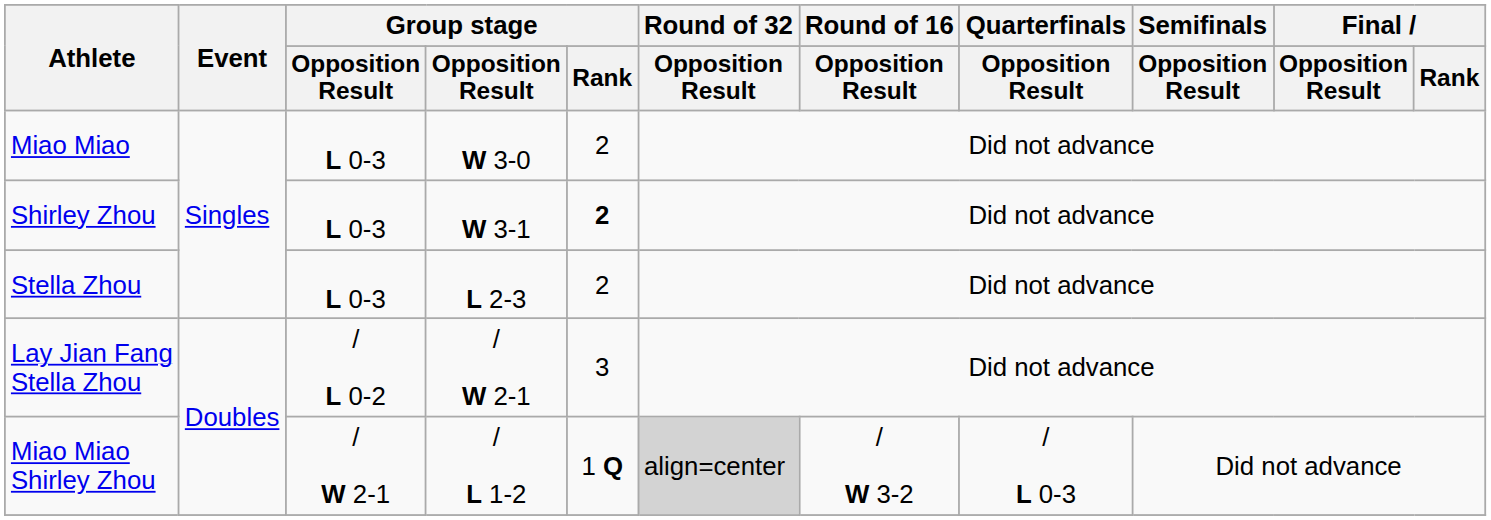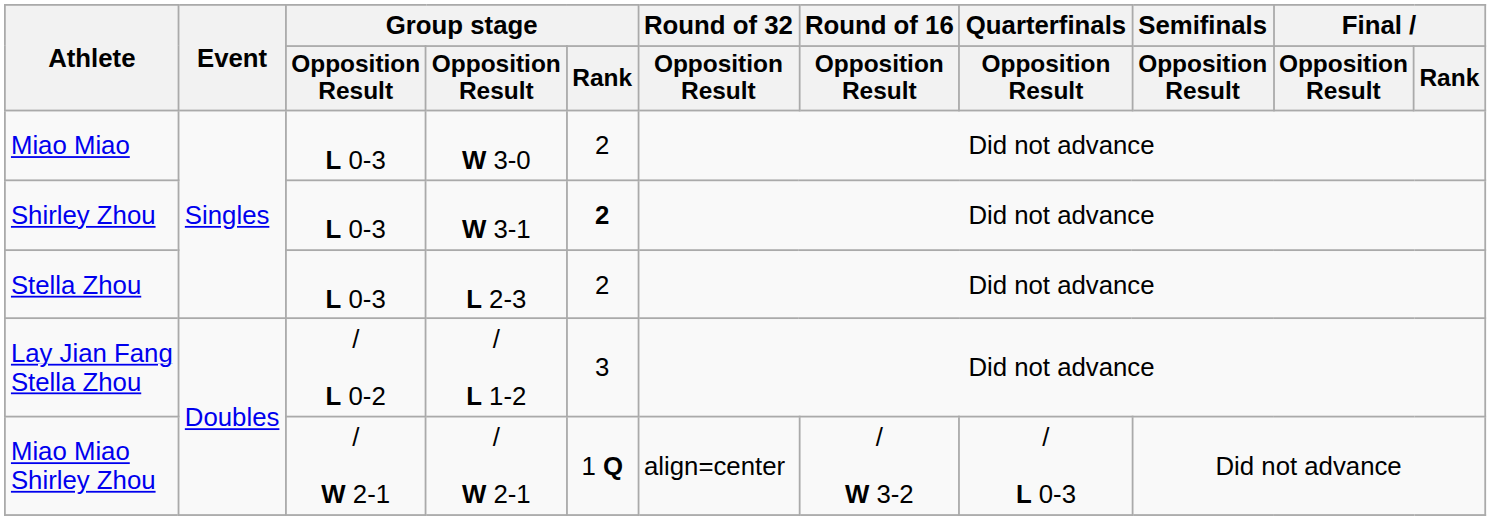(496, 368) / W 2-1 -> (496, 368) / L 1-2
(496, 466) / L 1-2 -> (496, 466) / W 2-1
(715, 466) lightgrey background -> (715, 466) no background
